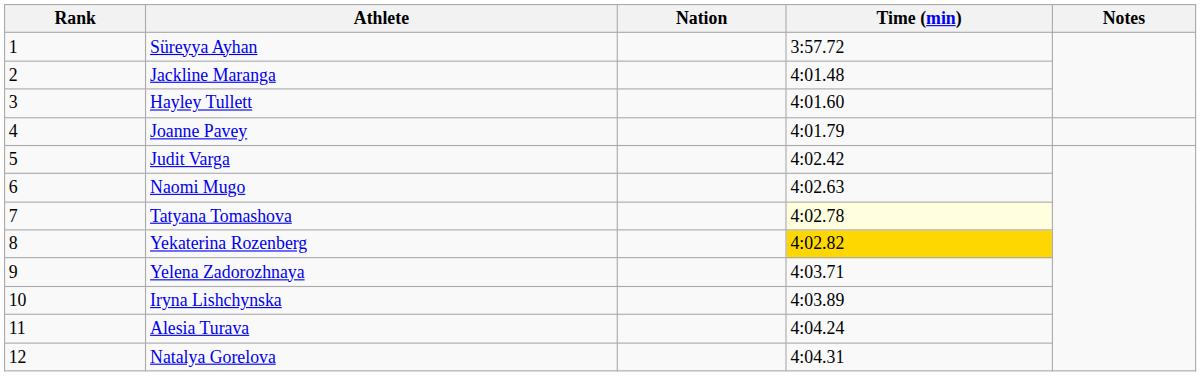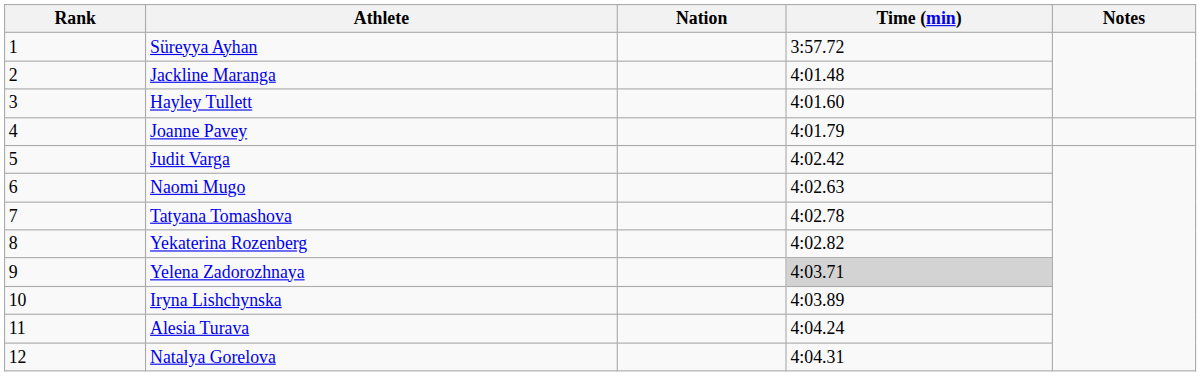(817, 215) lightyellow background -> (817, 215) no background
(817, 243) gold background -> (817, 243) no background
(817, 272) no background -> (817, 272) lightgrey background
